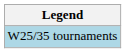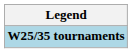(62, 36) normal -> (66, 36) bold
